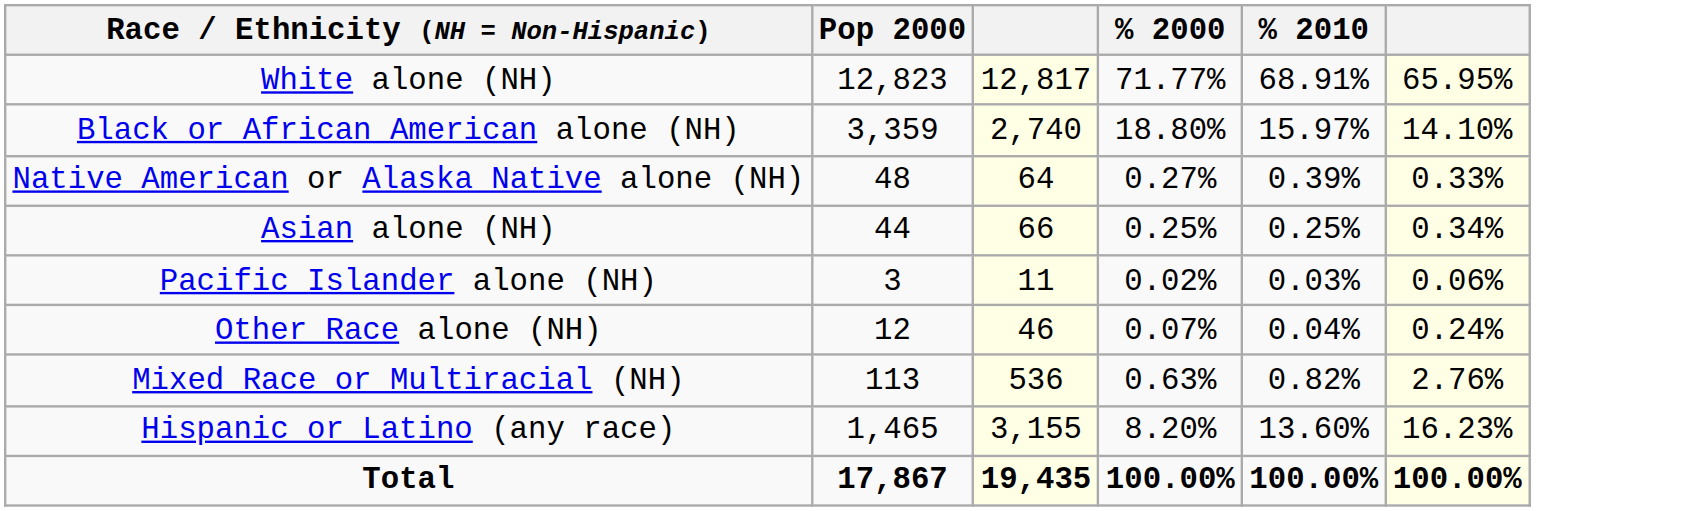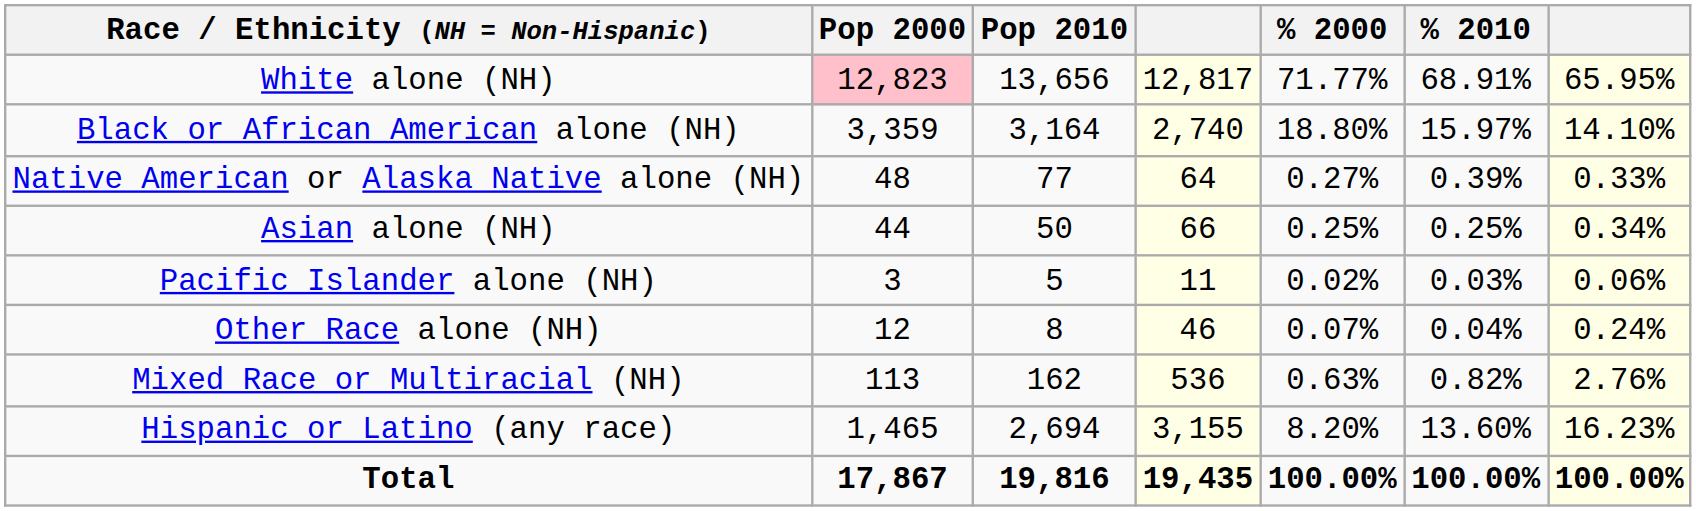+ column: (1054, 30)
(893, 80) no background -> (893, 80) pink background
